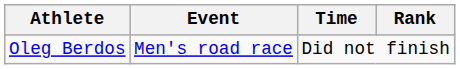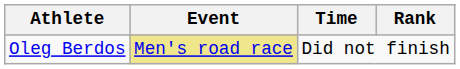(214, 49) no background -> (214, 49) khaki background
